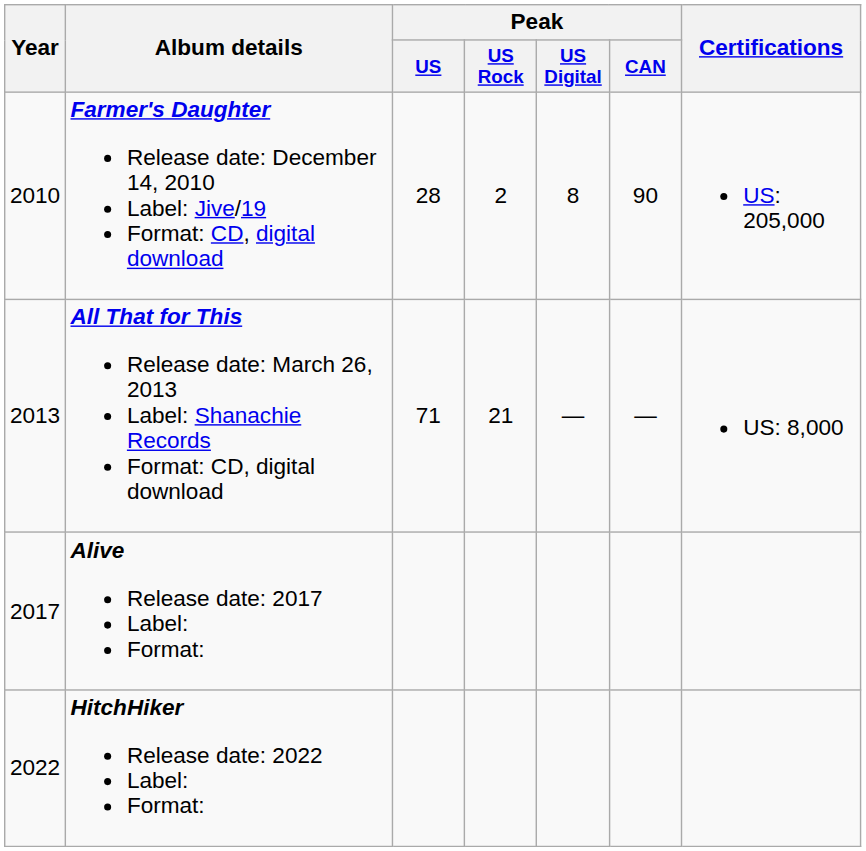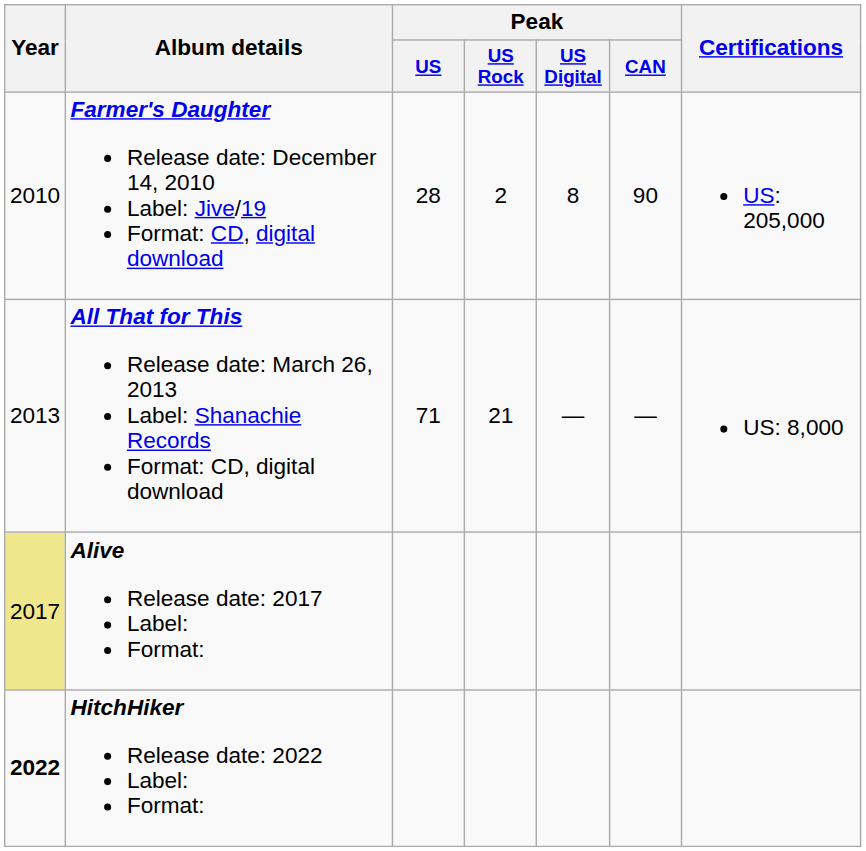(35, 610) no background -> (35, 610) khaki background
(35, 768) normal -> (35, 768) bold
